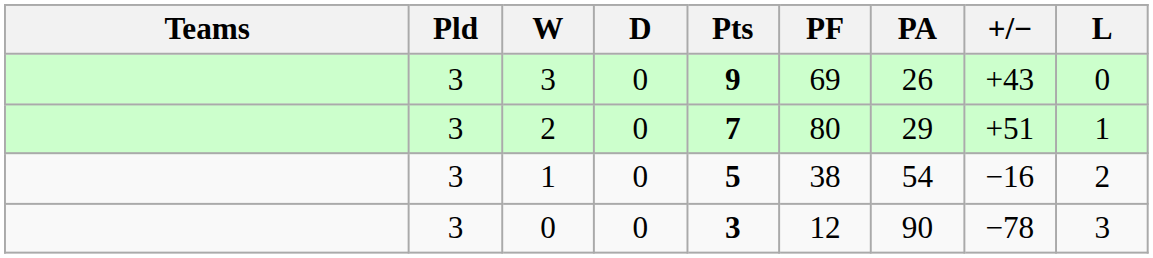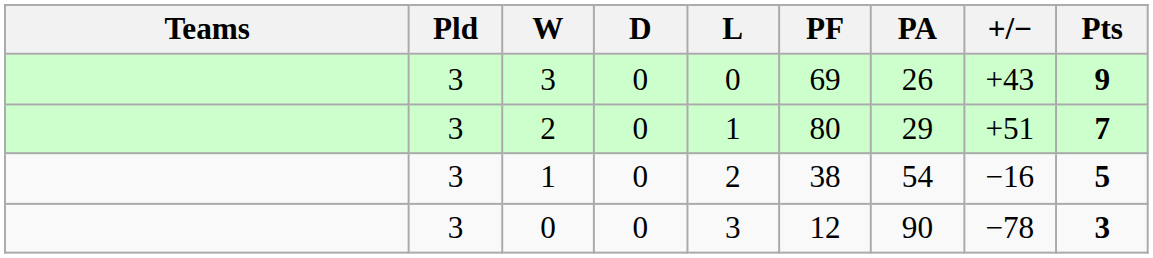columns swapped: (1102, 29) <-> (733, 29)
